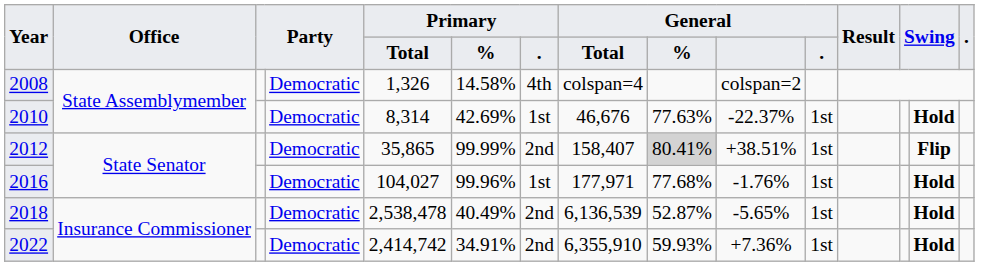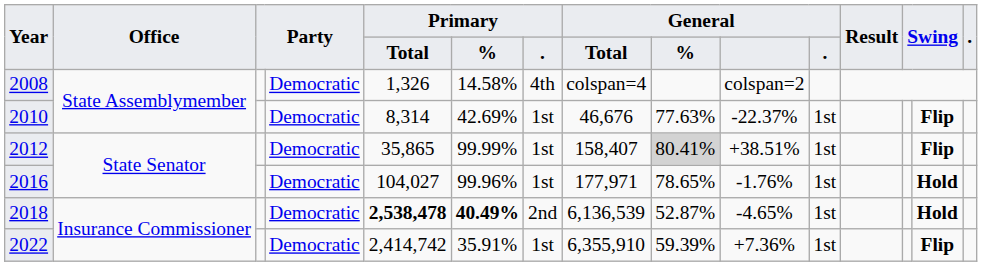(934, 117) Hold -> (937, 117) Flip
(539, 149) 2nd -> (543, 149) 1st
(682, 181) 77.68% -> (685, 181) 78.65%
(408, 213) normal -> (408, 213) bold
(486, 213) normal -> (487, 213) bold
(761, 213) -5.65% -> (764, 213) -4.65%
(486, 245) 34.91% -> (487, 245) 35.91%
(539, 245) 2nd -> (543, 245) 1st
(682, 245) 59.93% -> (685, 245) 59.39%
(934, 245) Hold -> (937, 245) Flip
